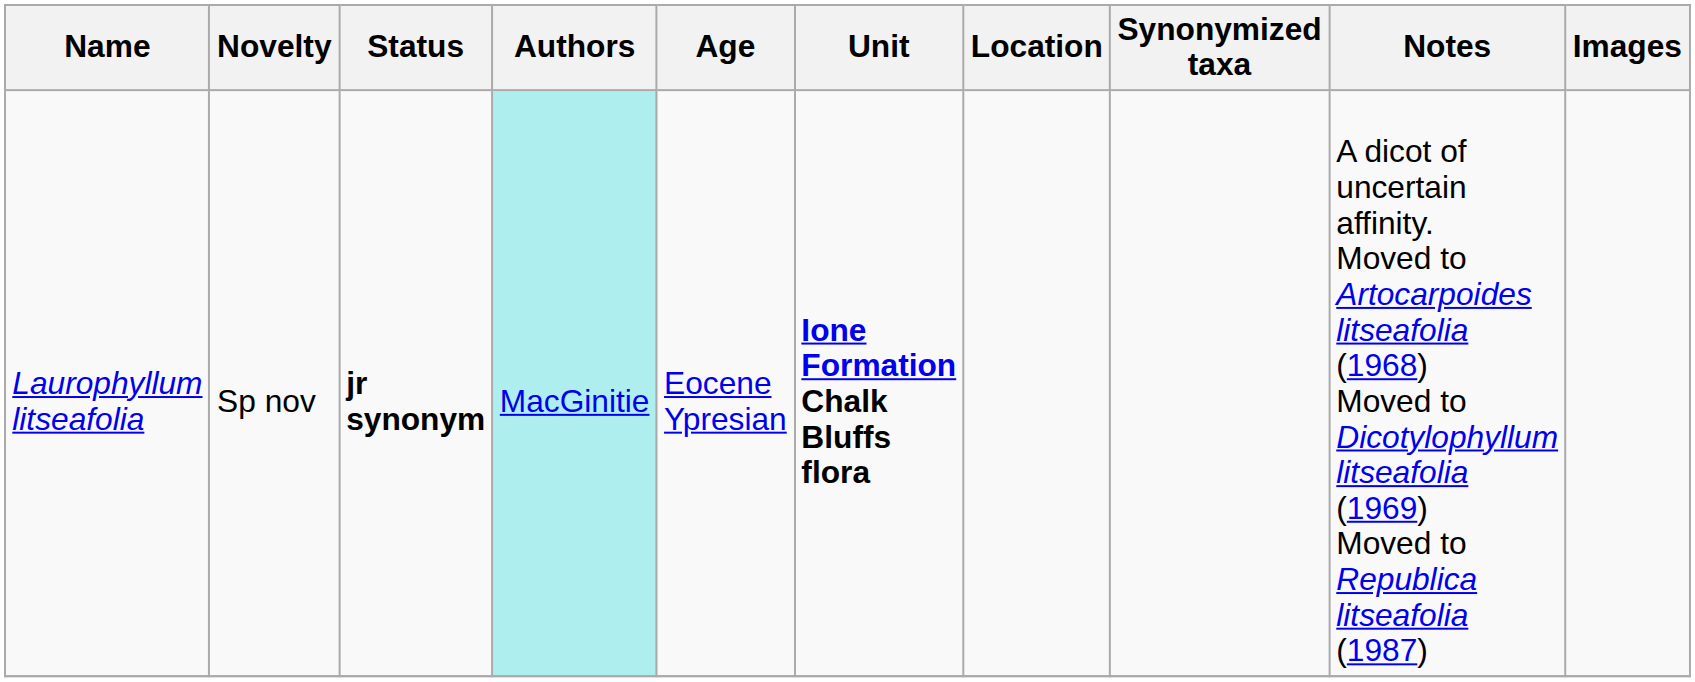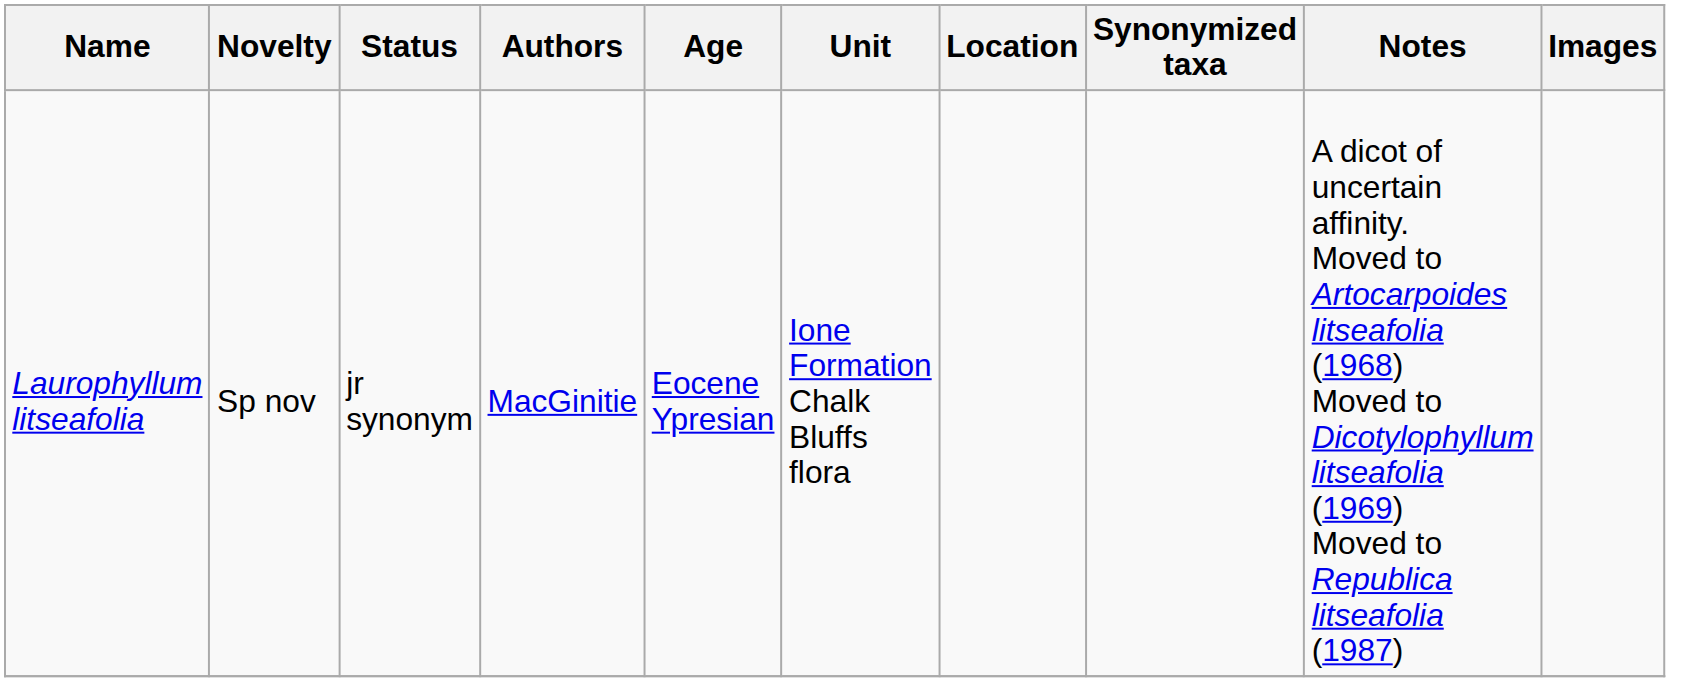(416, 400) bold -> (410, 400) normal
(575, 400) paleturquoise background -> (562, 400) no background
(879, 400) bold -> (860, 400) normal
